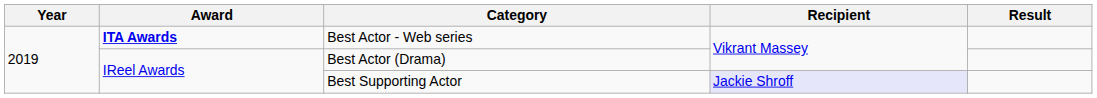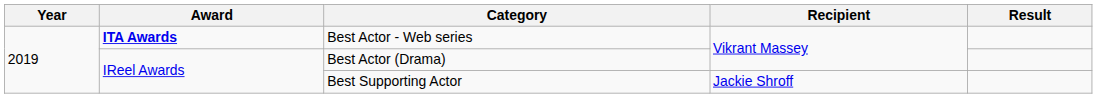(753, 81) lavender background -> (753, 81) no background
